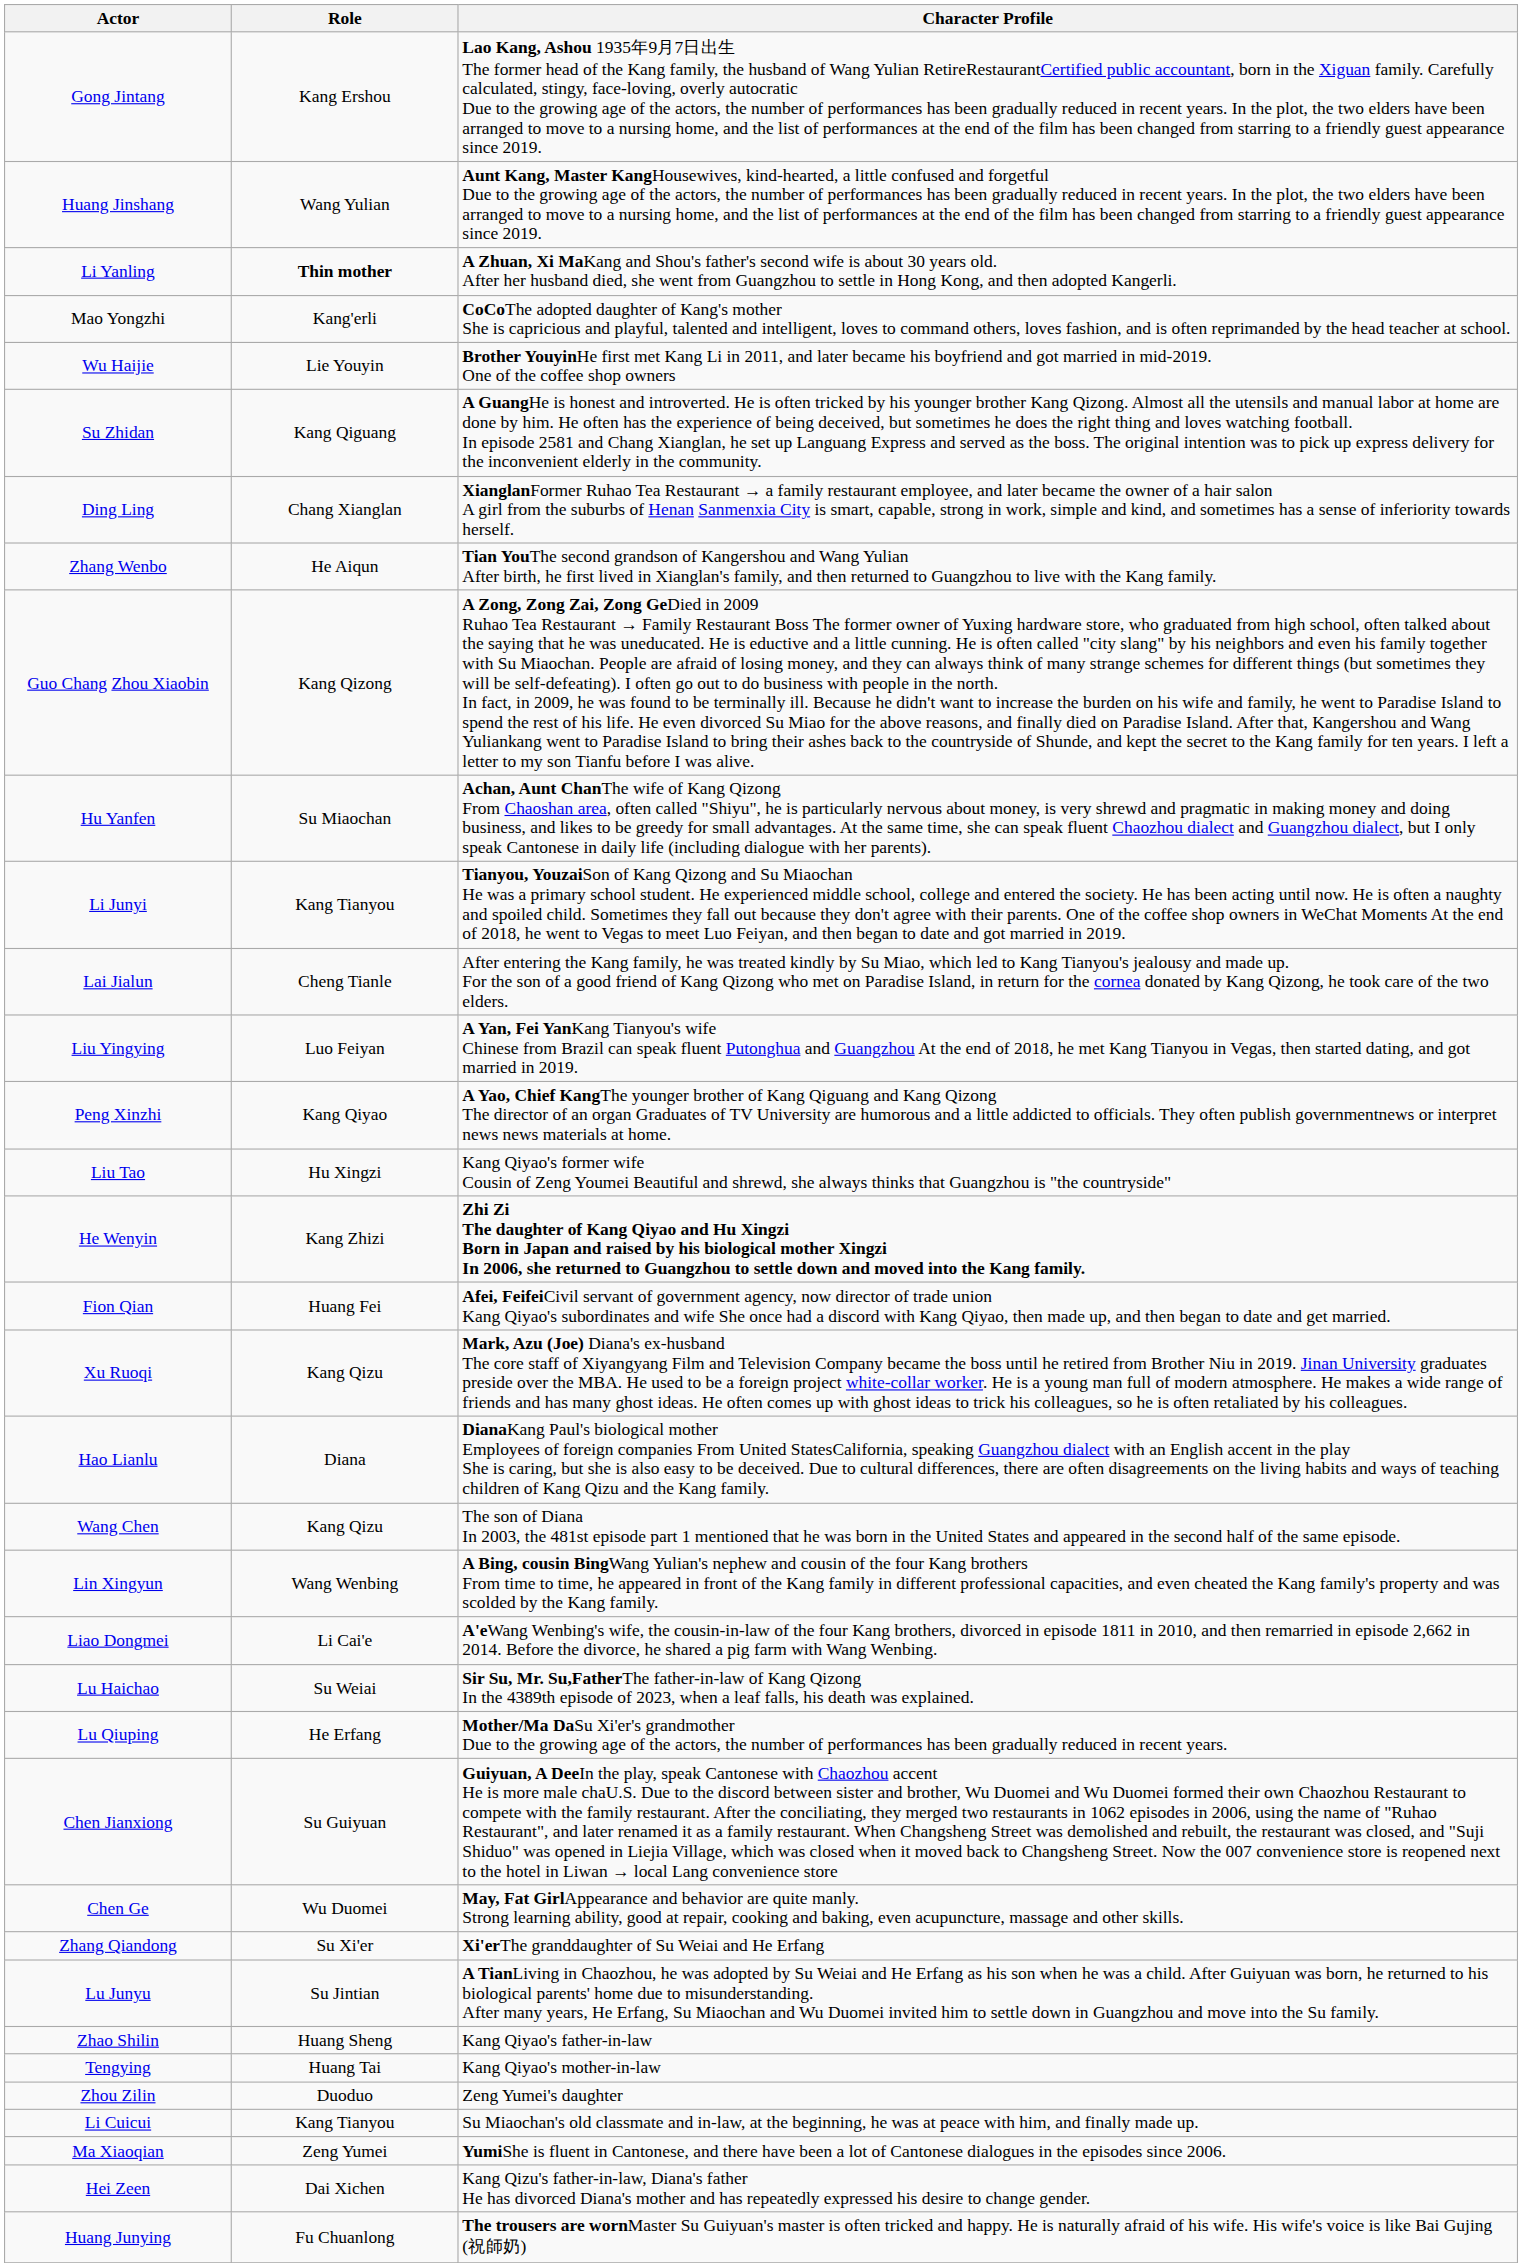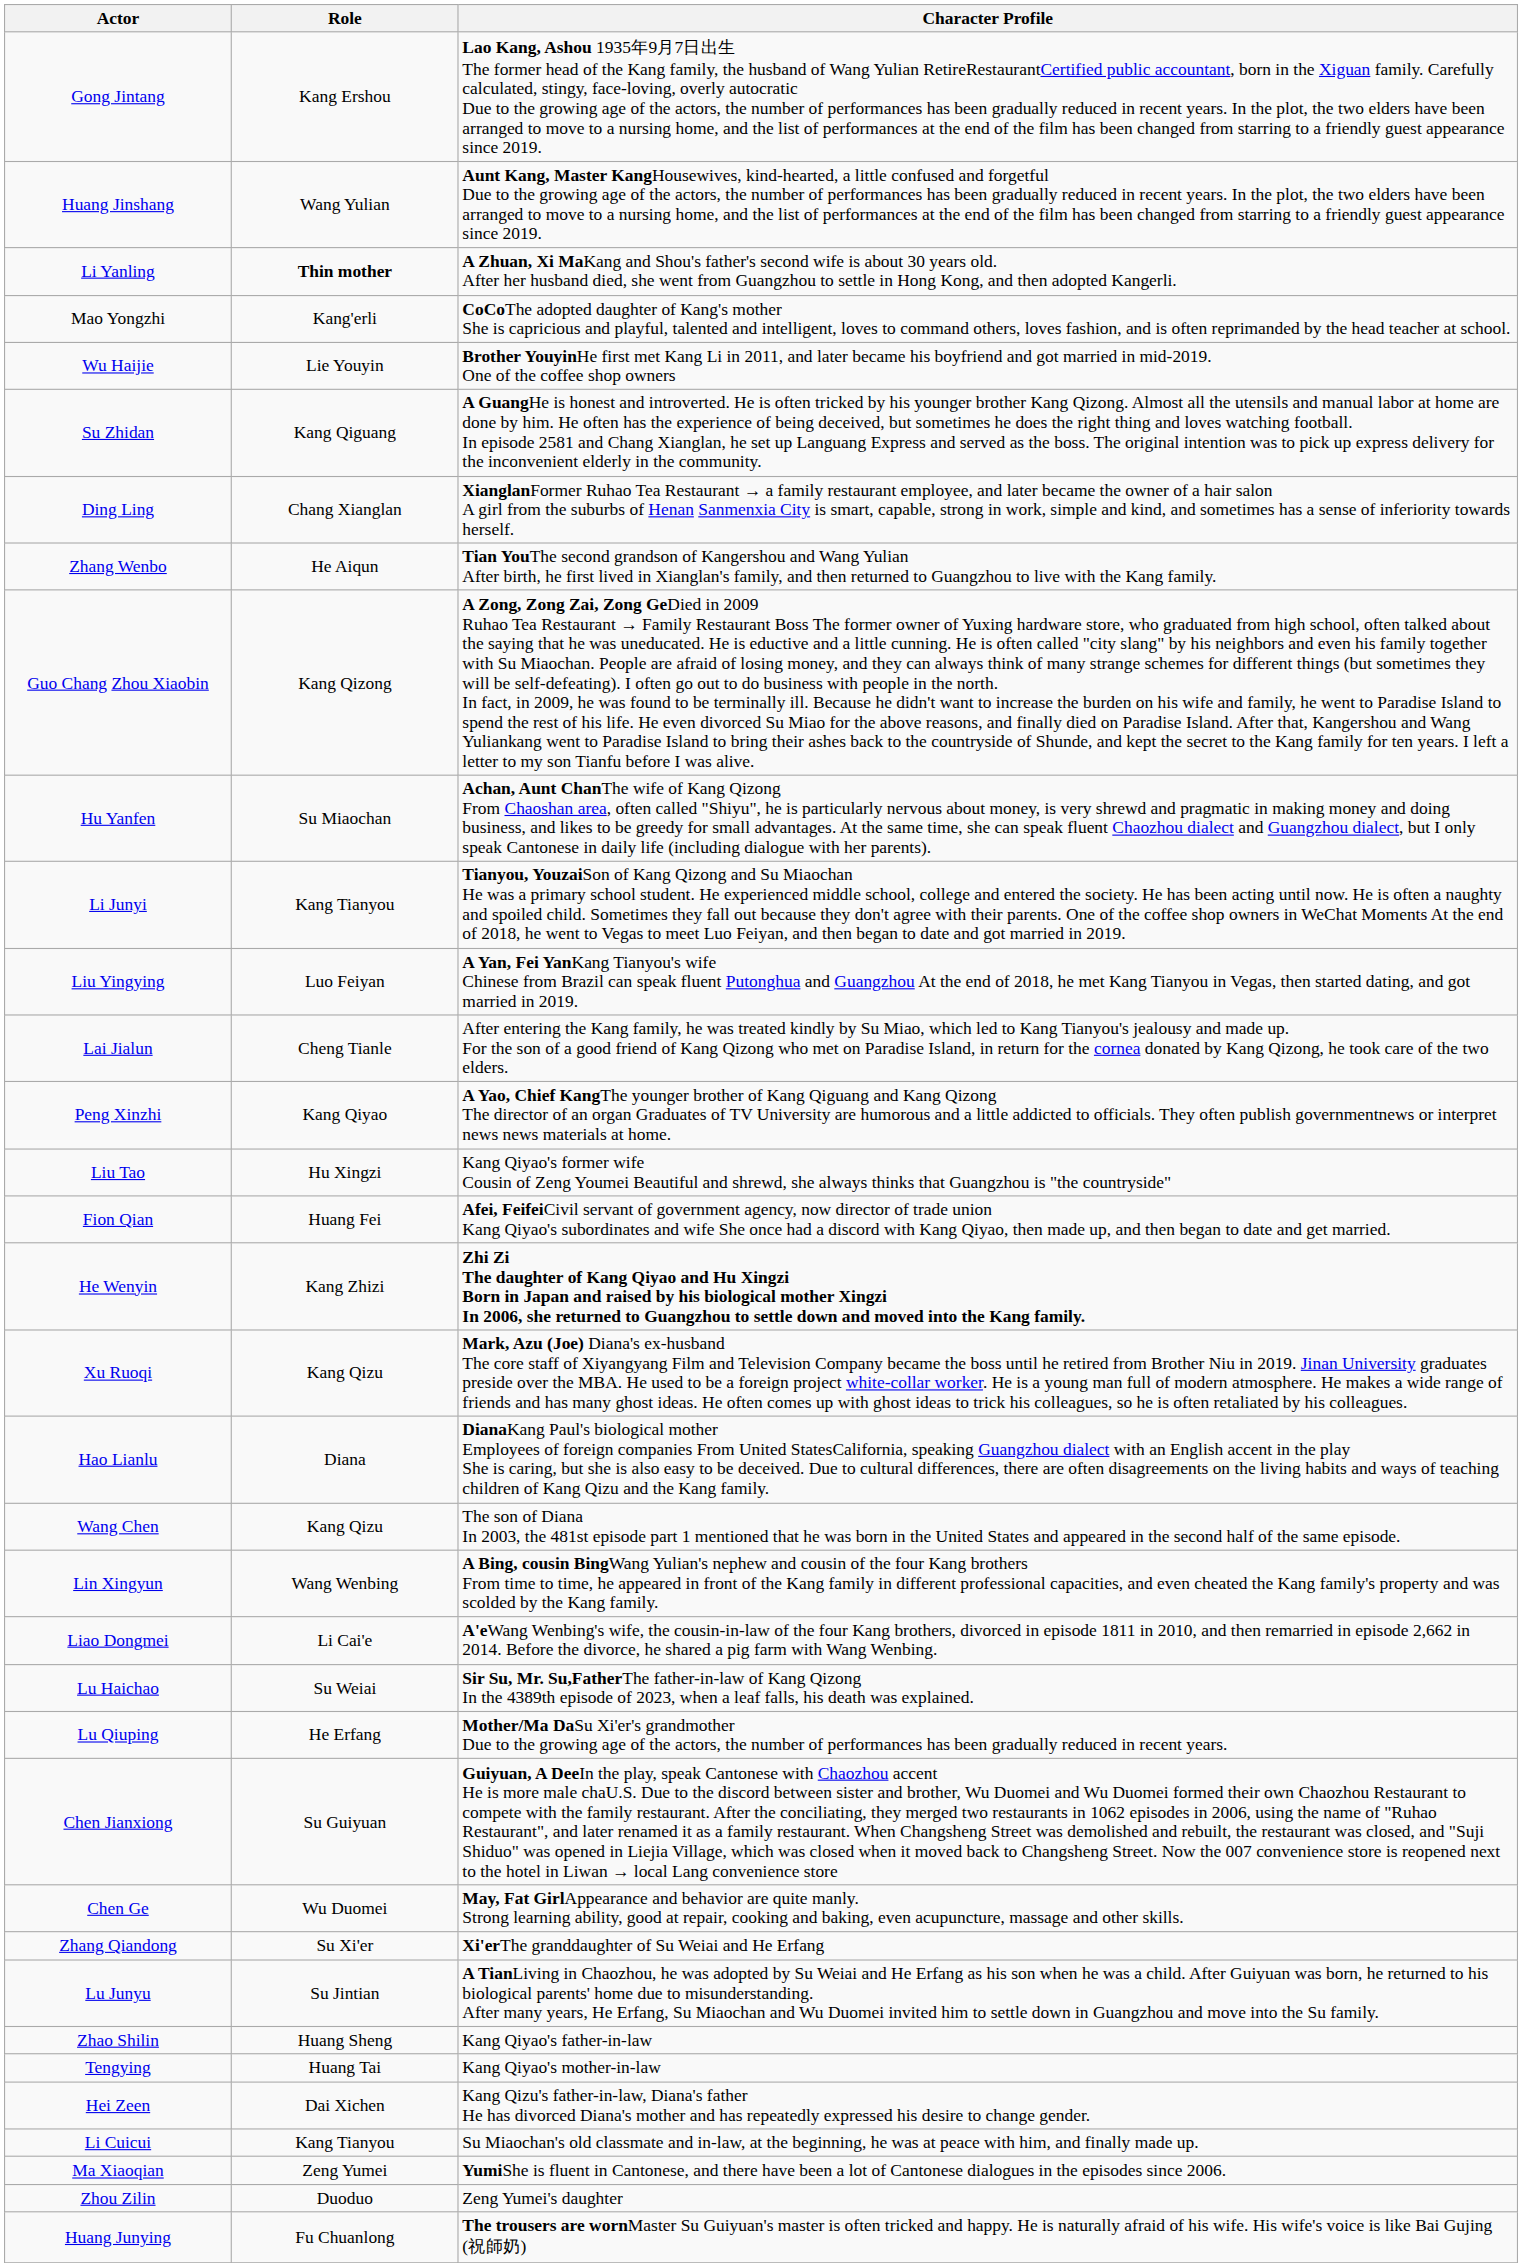rows swapped: (118, 1048) <-> (118, 981)
rows swapped: (118, 1306) <-> (118, 1239)
rows swapped: (118, 2188) <-> (118, 2095)
